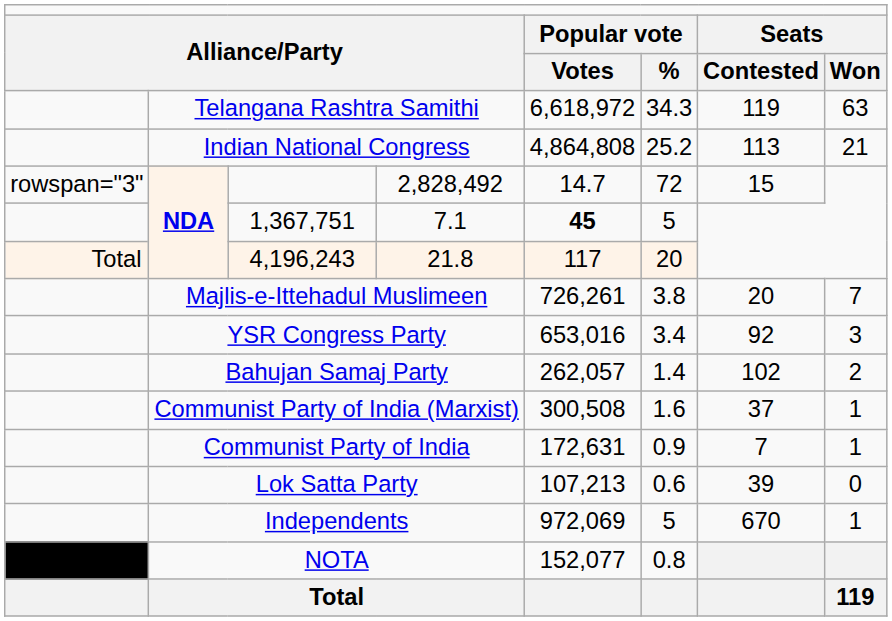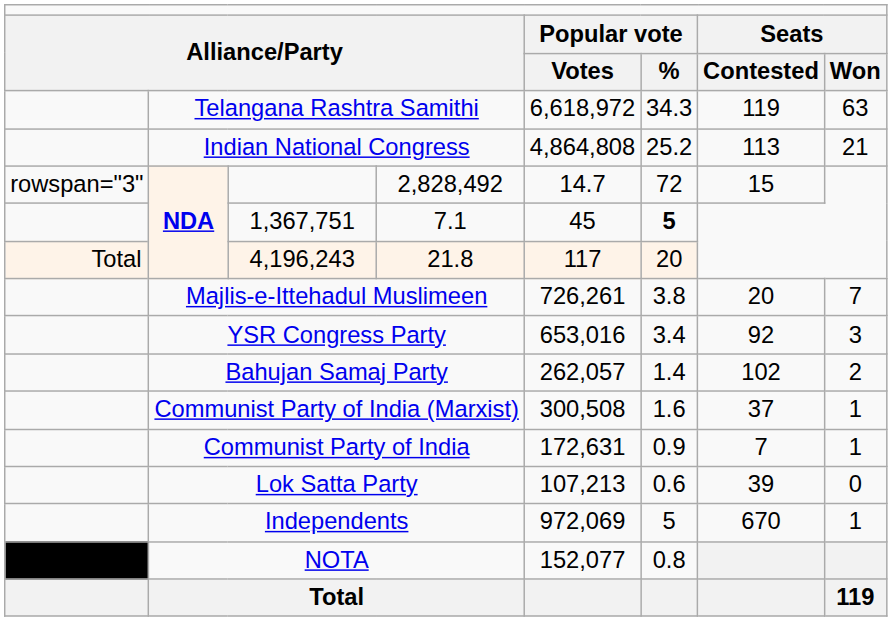(583, 221) bold -> (583, 221) normal
(669, 221) normal -> (669, 221) bold
